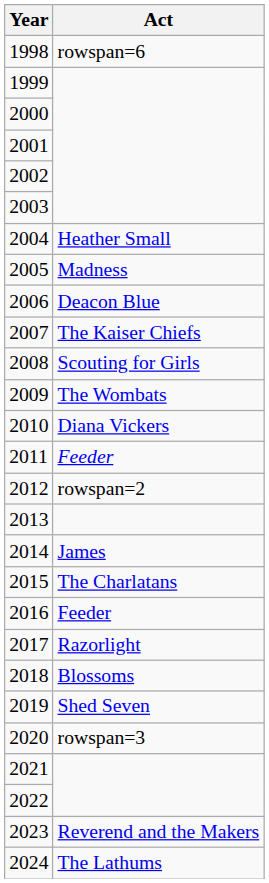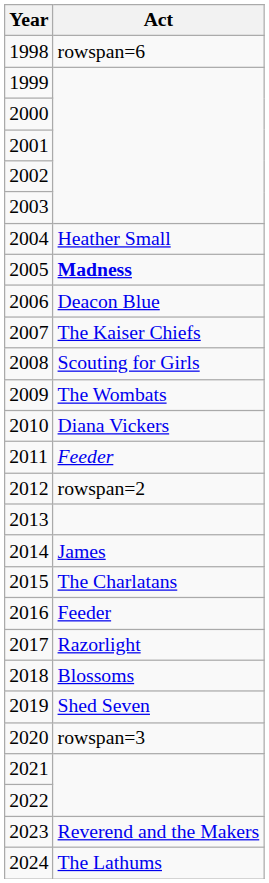(93, 269) normal -> (95, 269) bold
